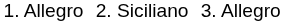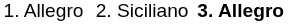(241, 11) normal -> (241, 11) bold
